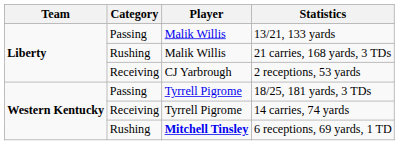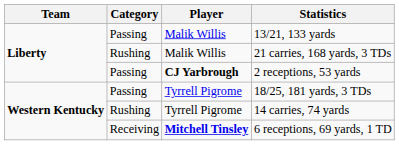(134, 72) Receiving -> (128, 72) Passing
(198, 72) normal -> (202, 72) bold
(134, 110) Receiving -> (130, 110) Rushing
(130, 130) Rushing -> (134, 130) Receiving
